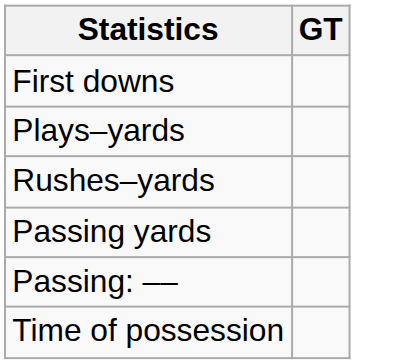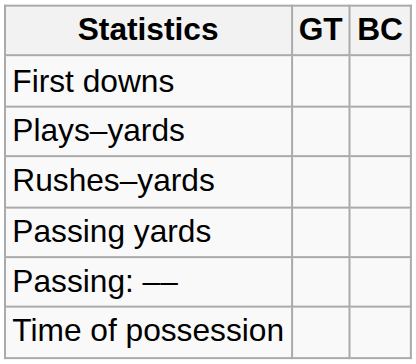+ column: (380, 30)
